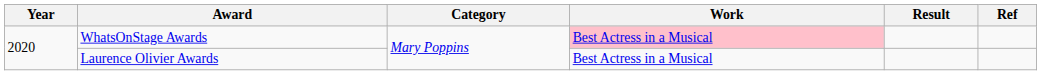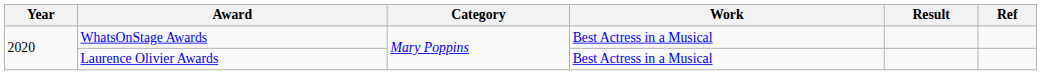(643, 37) pink background -> (643, 37) no background
